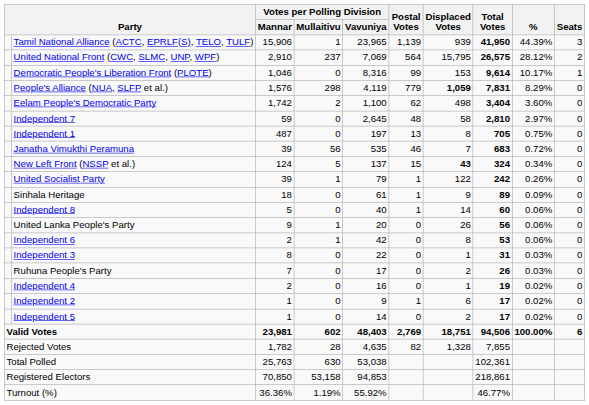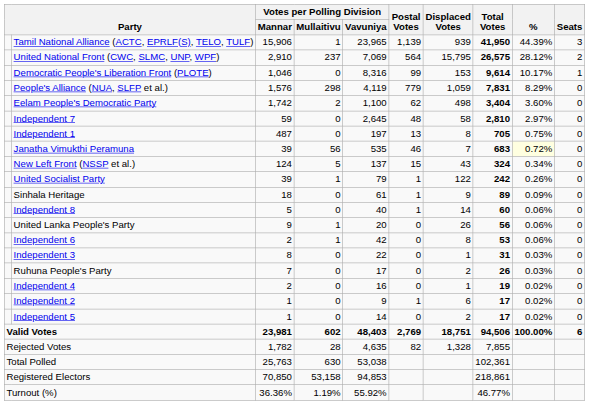(459, 88) bold -> (459, 88) normal
(539, 149) no background -> (539, 149) lightyellow background
(466, 164) bold -> (466, 164) normal
